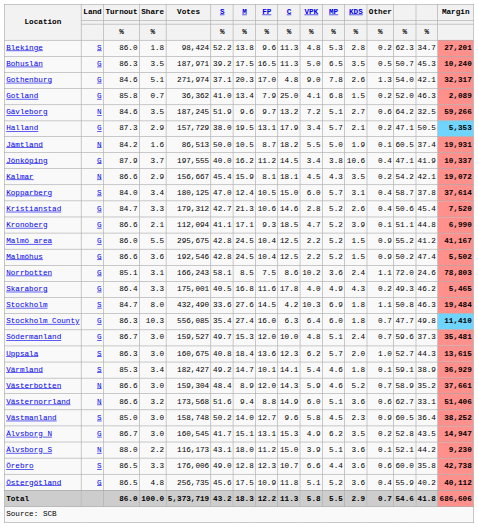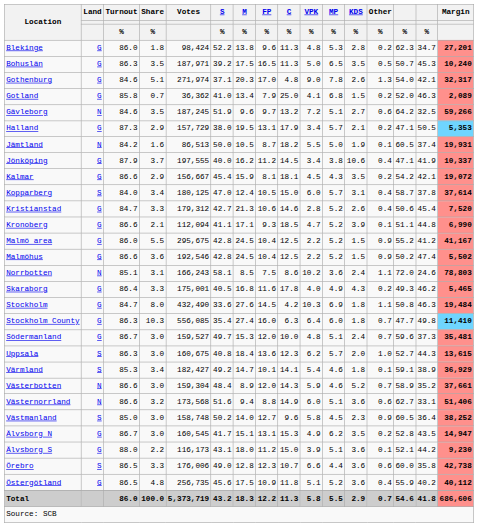(99, 49) S -> (99, 49) G
(99, 177) N -> (99, 177) G
(99, 274) G -> (99, 274) N
(99, 306) S -> (99, 306) G
(99, 451) N -> (99, 451) G
